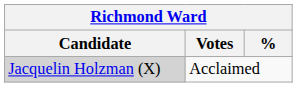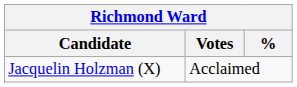(84, 69) lightgrey background -> (84, 69) no background
